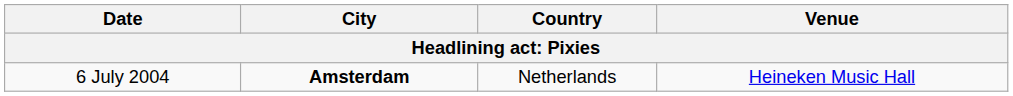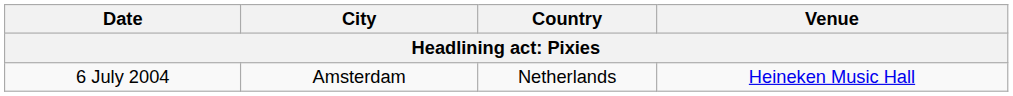(359, 76) bold -> (359, 76) normal
